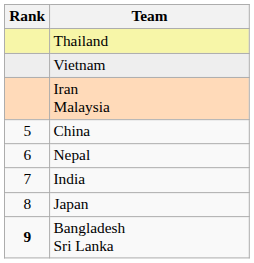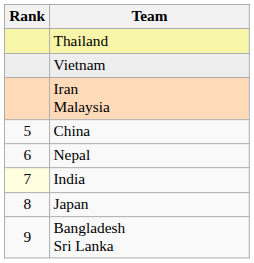(27, 180) no background -> (27, 180) lightyellow background
(27, 237) bold -> (27, 237) normal
